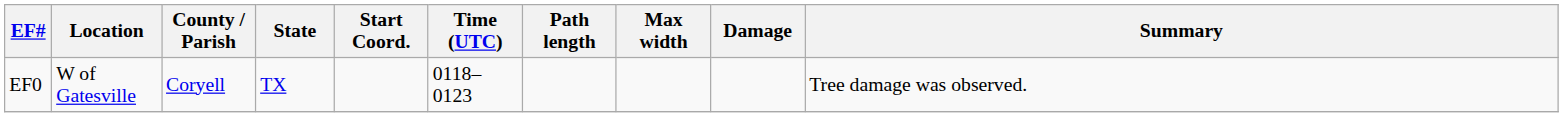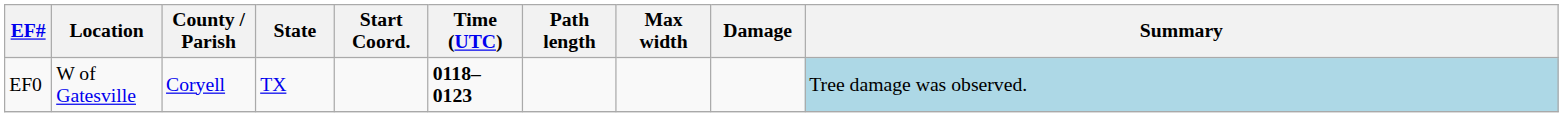(457, 84) normal -> (457, 84) bold
(918, 84) no background -> (918, 84) lightblue background
